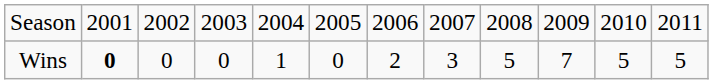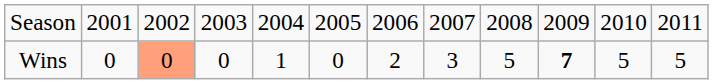(110, 59) bold -> (110, 59) normal
(167, 59) no background -> (167, 59) lightsalmon background
(566, 59) normal -> (566, 59) bold
